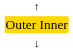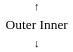(37, 24) gold background -> (37, 24) no background
